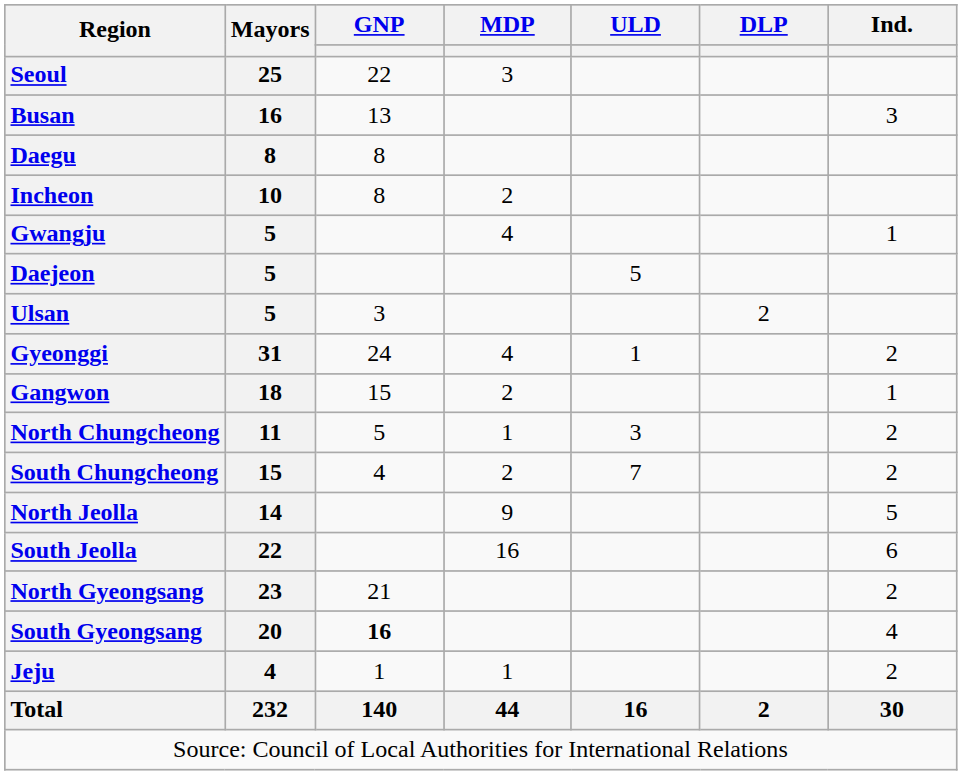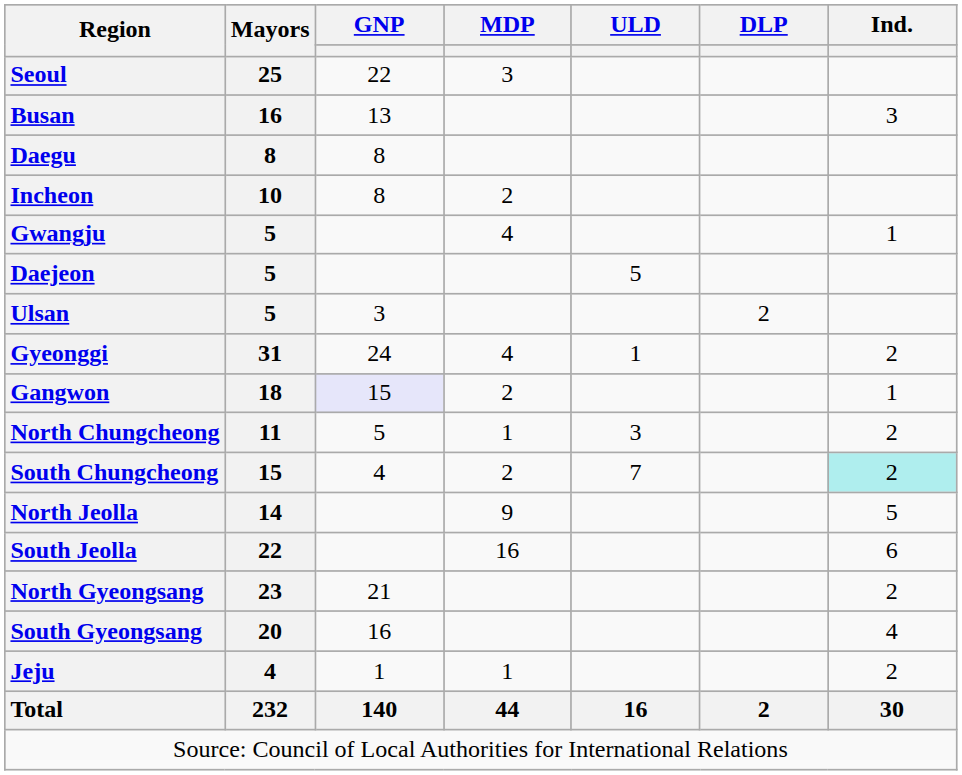(379, 392) no background -> (379, 392) lavender background
(892, 472) no background -> (892, 472) paleturquoise background
(379, 630) bold -> (379, 630) normal
